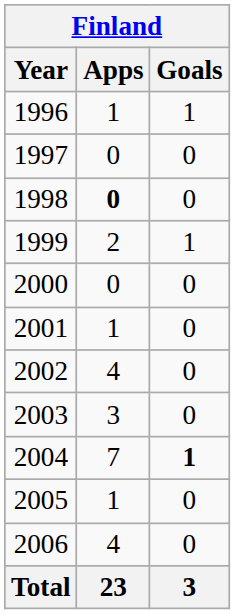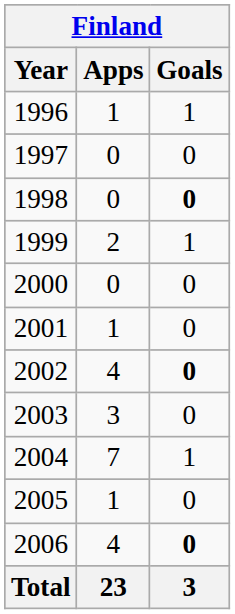(113, 198) bold -> (113, 198) normal
(189, 198) normal -> (189, 198) bold
(189, 371) normal -> (189, 371) bold
(189, 457) bold -> (189, 457) normal
(189, 543) normal -> (189, 543) bold
